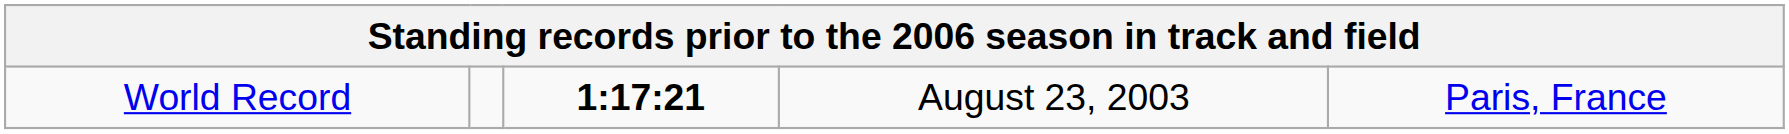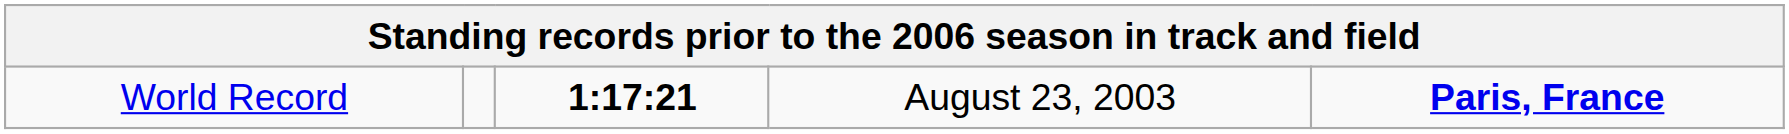(1556, 96) normal -> (1547, 96) bold
